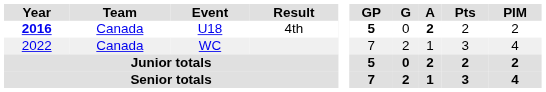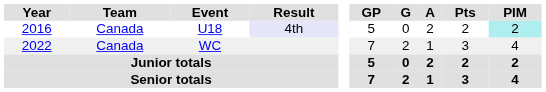(37, 29) bold -> (37, 29) normal
(294, 29) no background -> (294, 29) lavender background
(371, 29) bold -> (371, 29) normal
(430, 29) bold -> (430, 29) normal
(515, 29) no background -> (515, 29) paleturquoise background
